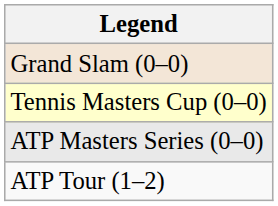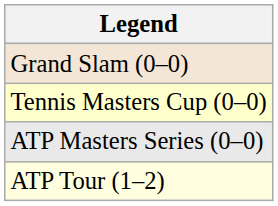(88, 180) no background -> (88, 180) lightyellow background
